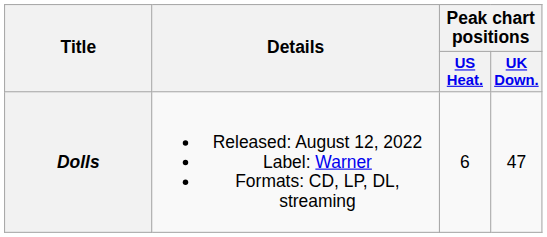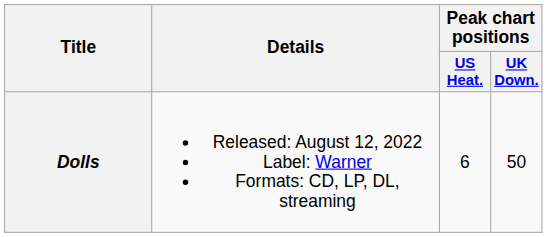(516, 162) 47 -> (516, 162) 50
